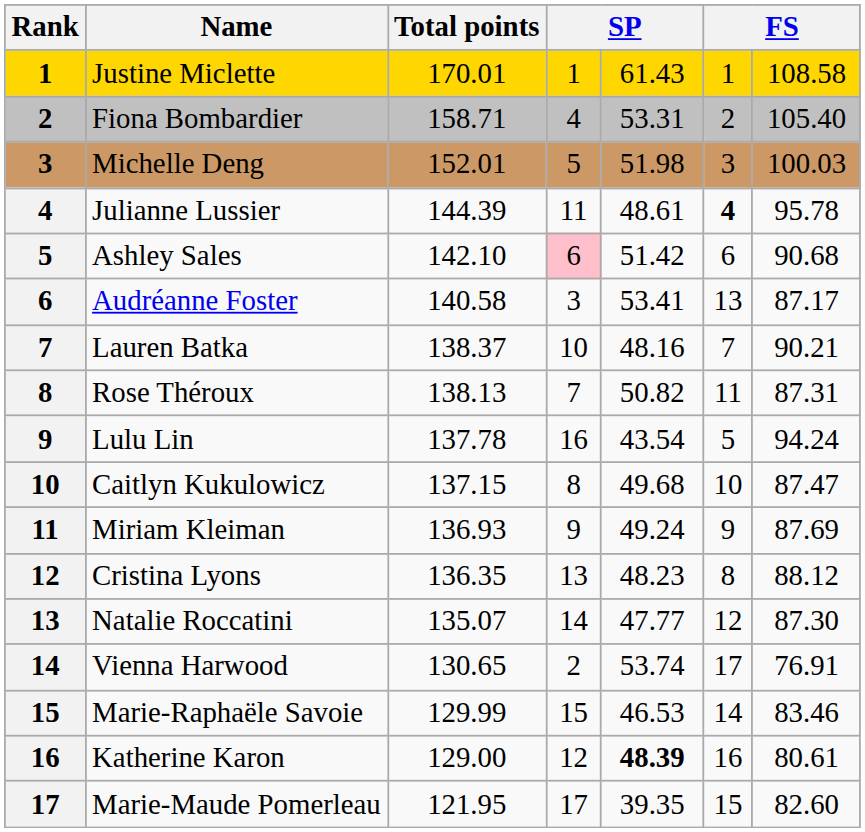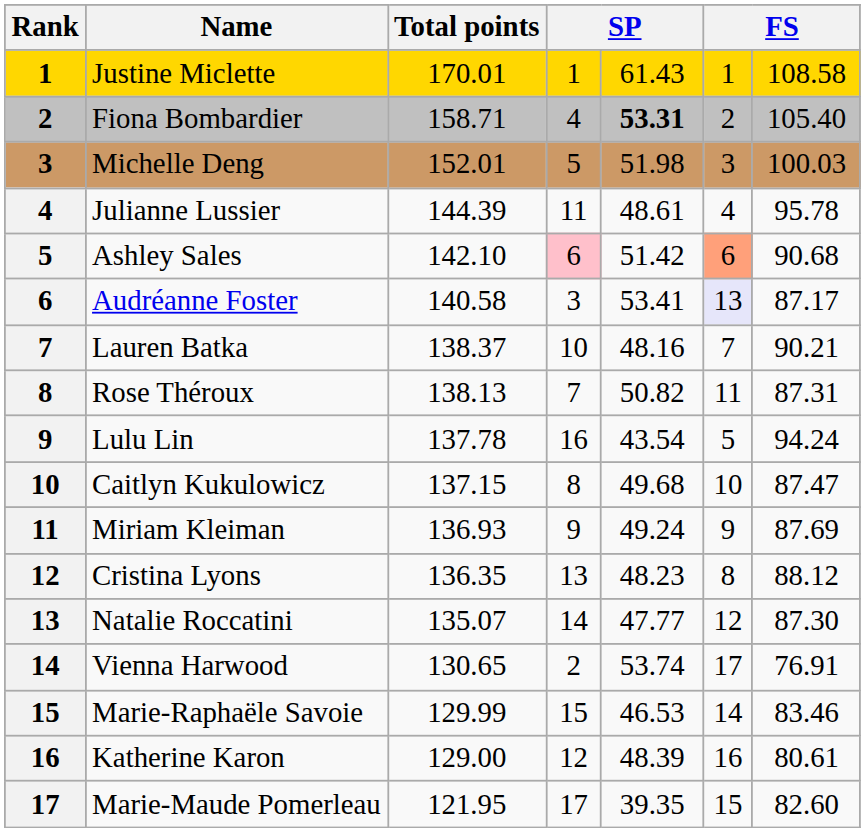(652, 118) normal -> (652, 118) bold
(728, 210) bold -> (728, 210) normal
(728, 255) no background -> (728, 255) lightsalmon background
(728, 301) no background -> (728, 301) lavender background
(652, 758) bold -> (652, 758) normal
